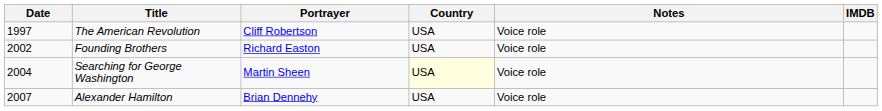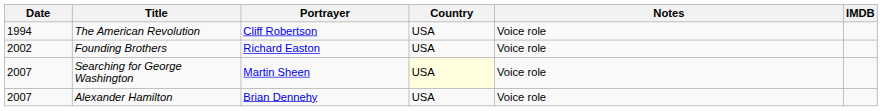(19, 31) 1997 -> (19, 31) 1994
(19, 72) 2004 -> (19, 72) 2007
